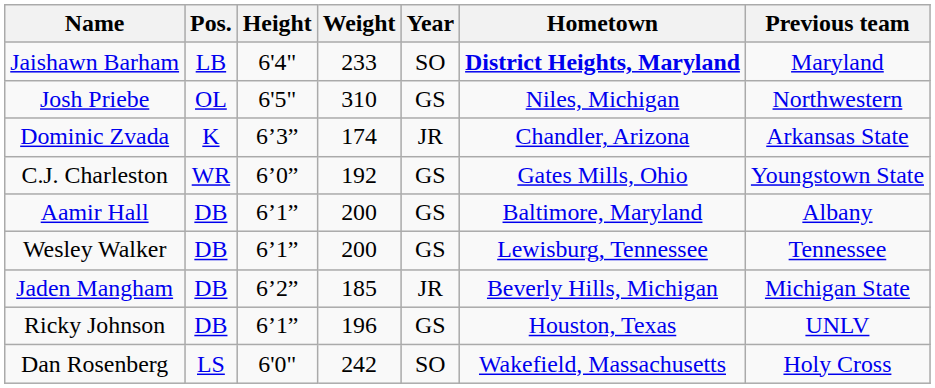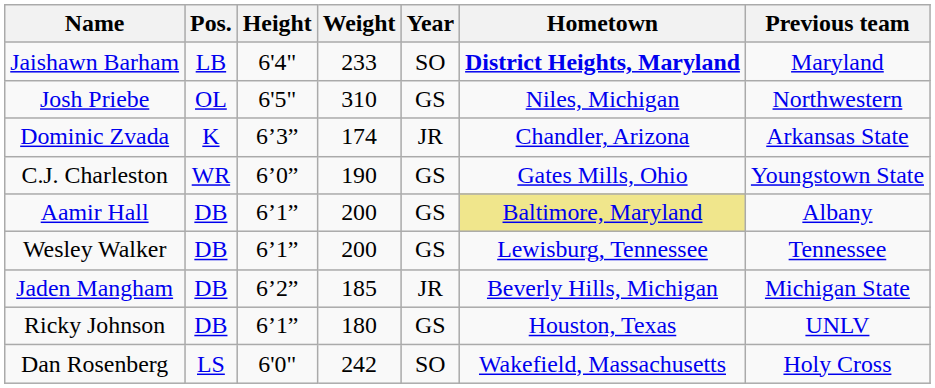(359, 174) 192 -> (359, 174) 190
(602, 212) no background -> (602, 212) khaki background
(359, 325) 196 -> (359, 325) 180
